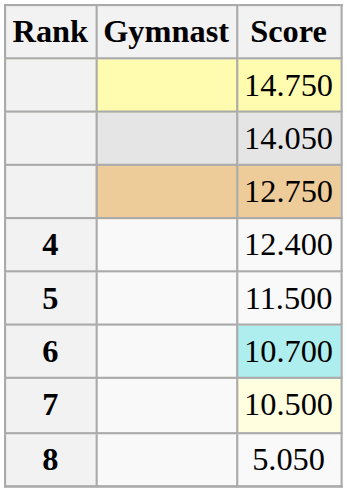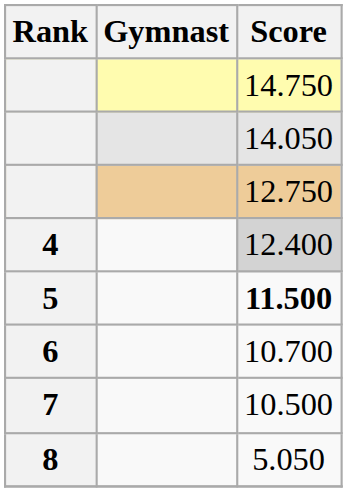(289, 244) no background -> (289, 244) lightgrey background
(289, 298) normal -> (289, 298) bold
(289, 351) paleturquoise background -> (289, 351) no background
(289, 405) lightyellow background -> (289, 405) no background
